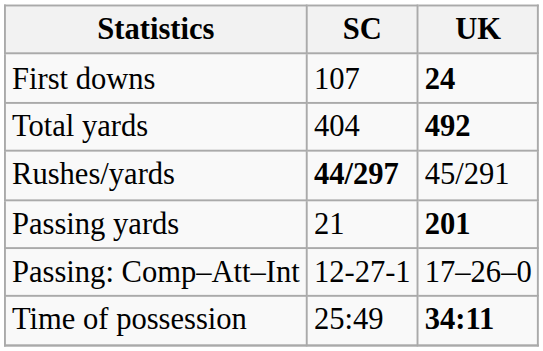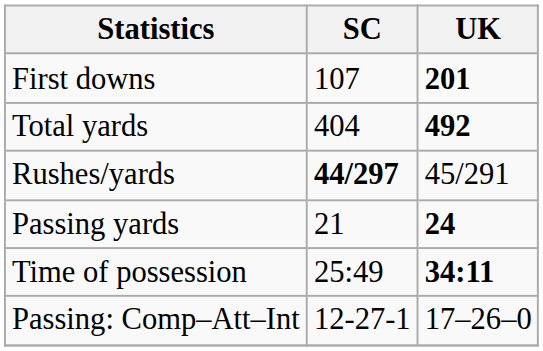(440, 77) 24 -> (448, 77) 201
(448, 223) 201 -> (440, 223) 24
rows swapped: (156, 271) <-> (129, 320)
